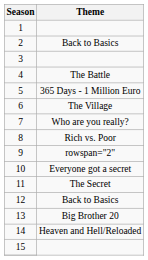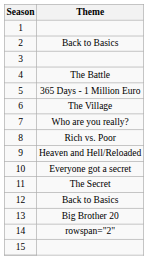(90, 153) rowspan="2" -> (90, 153) Heaven and Hell/Reloaded
(90, 232) Heaven and Hell/Reloaded -> (90, 232) rowspan="2"
